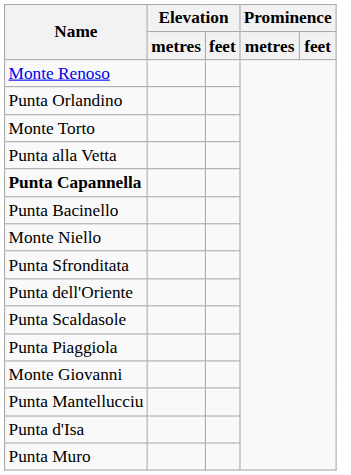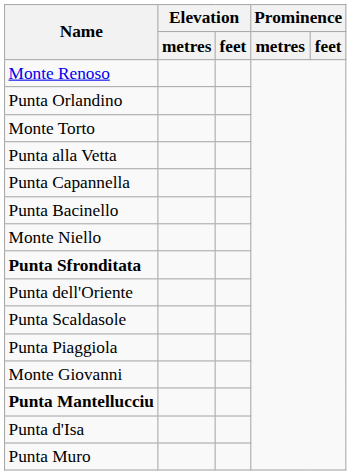(75, 182) bold -> (69, 182) normal
(69, 264) normal -> (75, 264) bold
(76, 401) normal -> (81, 401) bold
